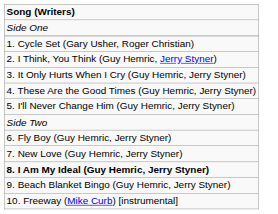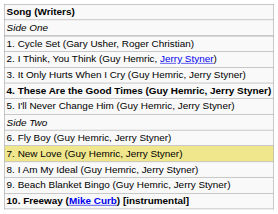(131, 91) normal -> (139, 91) bold
(95, 153) no background -> (95, 153) khaki background
(108, 169) bold -> (103, 169) normal
(92, 201) normal -> (98, 201) bold
